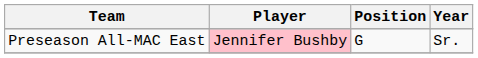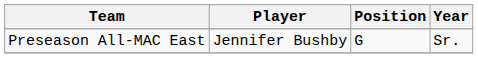(280, 41) pink background -> (280, 41) no background
